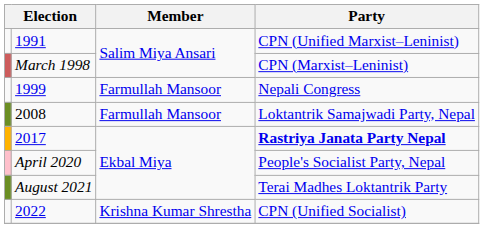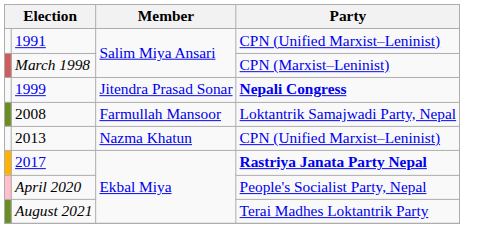(160, 89) Farmullah Mansoor -> (166, 89) Jitendra Prasad Sonar
(309, 89) normal -> (293, 89) bold
+ row: (30, 138)
- row: (30, 211)
